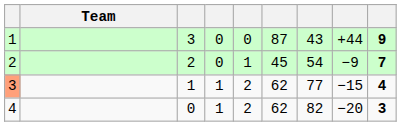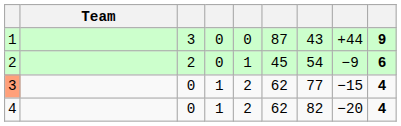(382, 63) 7 -> (382, 63) 6
(191, 86) 1 -> (191, 86) 0
(382, 109) 3 -> (382, 109) 4
